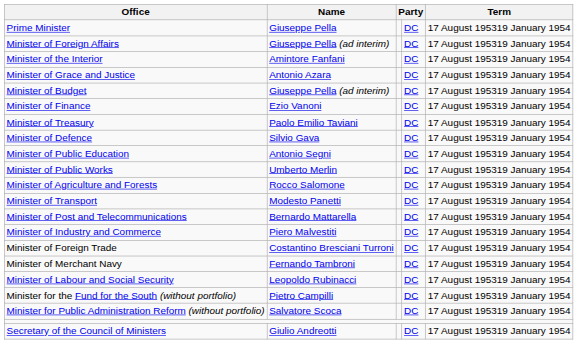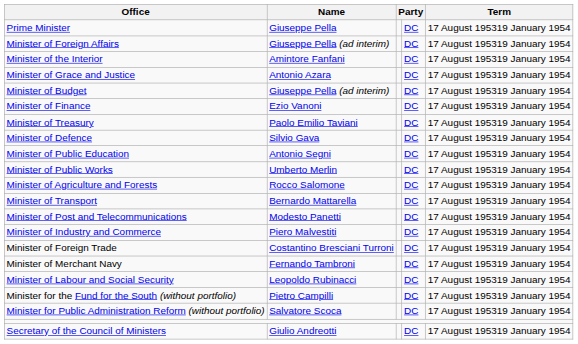(305, 201) Modesto Panetti -> (313, 201) Bernardo Mattarella
(313, 216) Bernardo Mattarella -> (305, 216) Modesto Panetti
